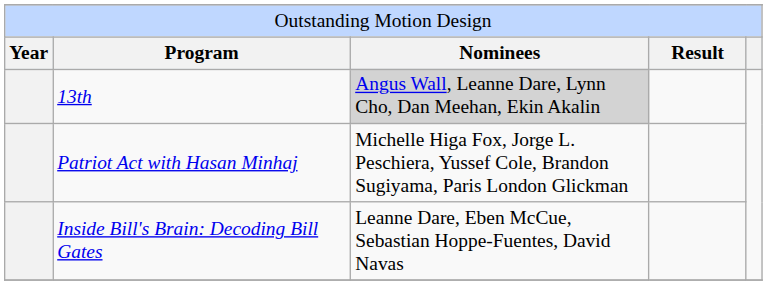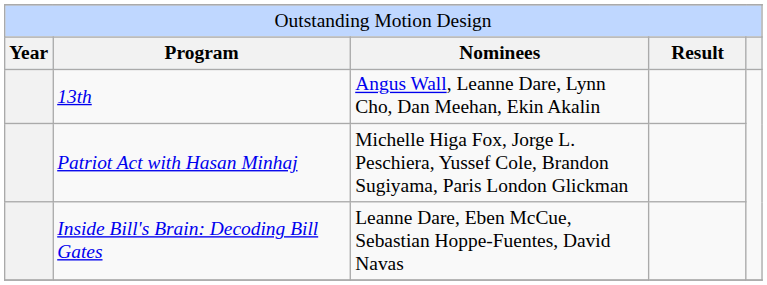(481, 96) lightgrey background -> (481, 96) no background
